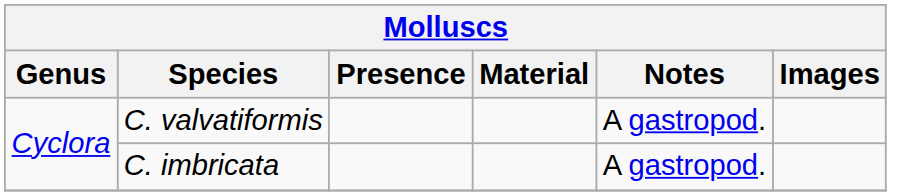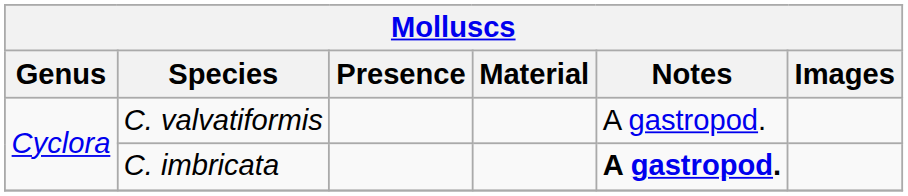(684, 166) normal -> (692, 166) bold
